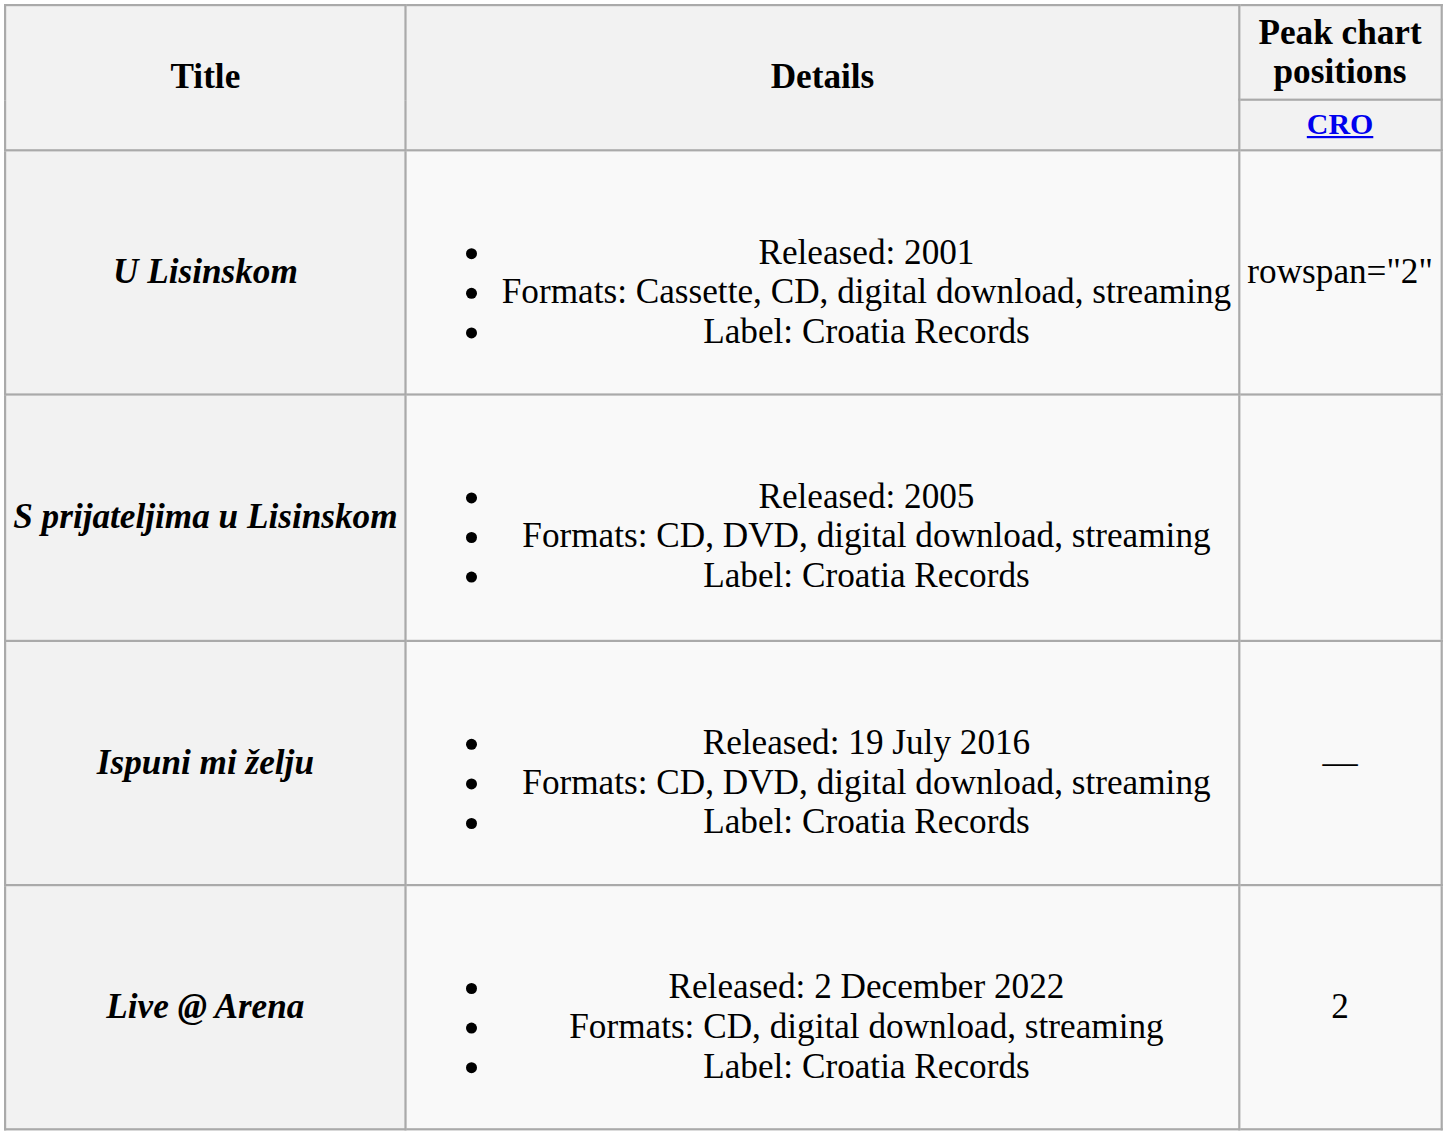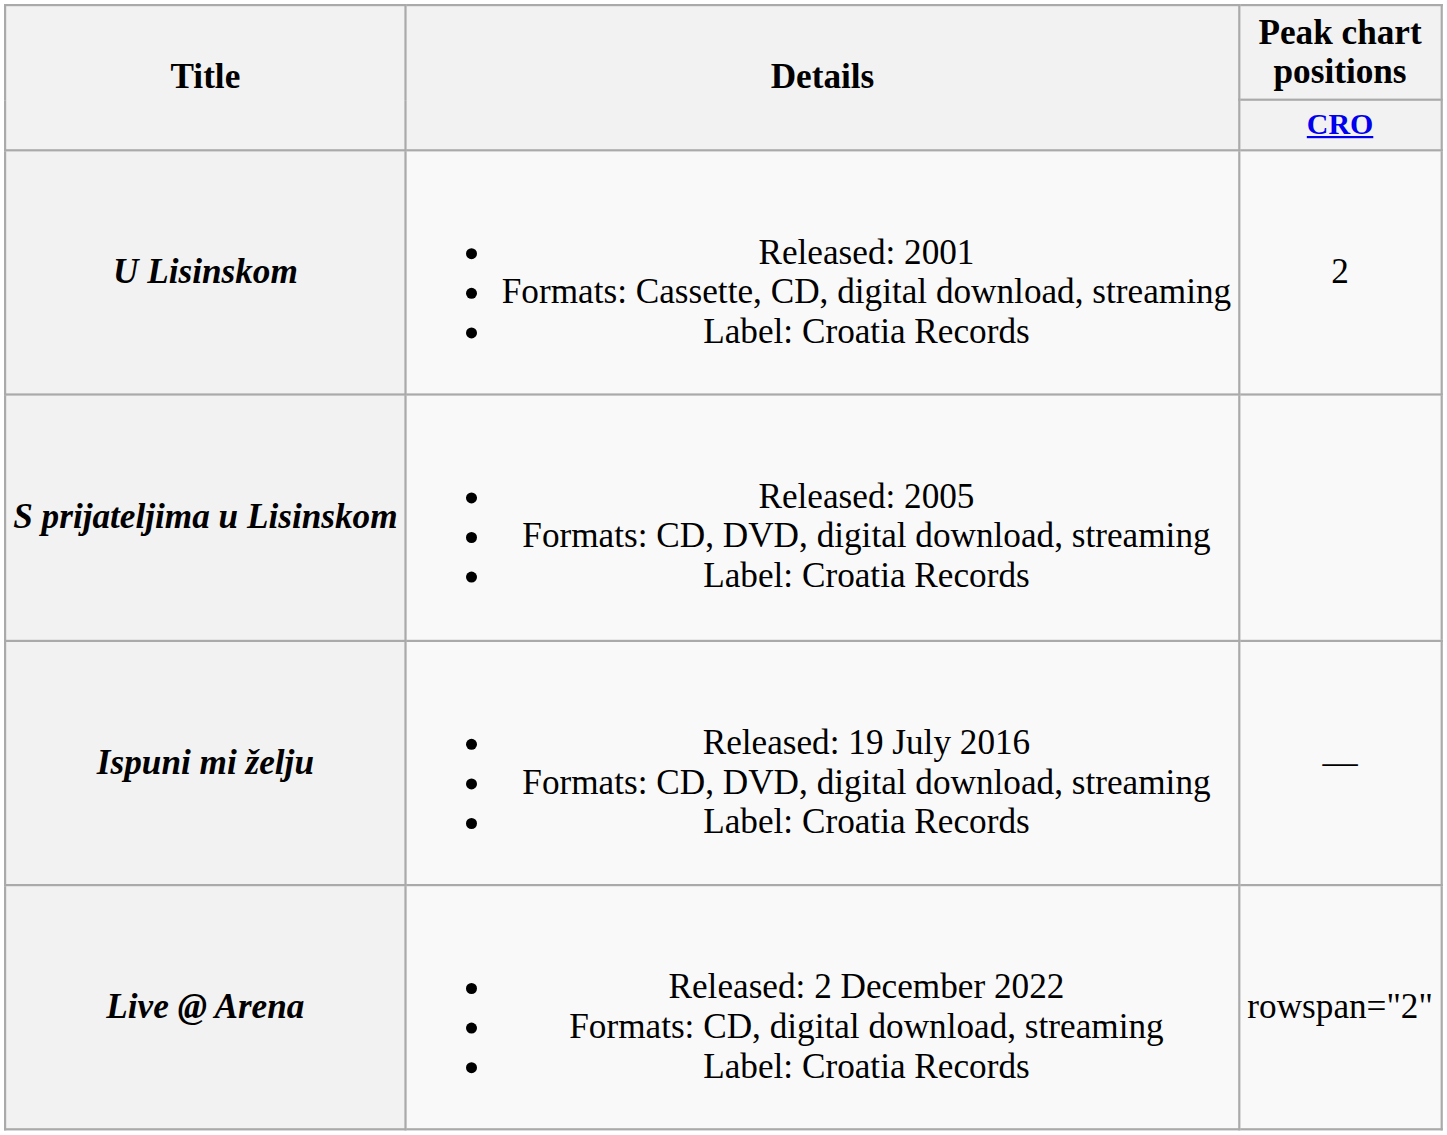(1340, 271) rowspan="2" -> (1340, 271) 2
(1340, 1006) 2 -> (1340, 1006) rowspan="2"
